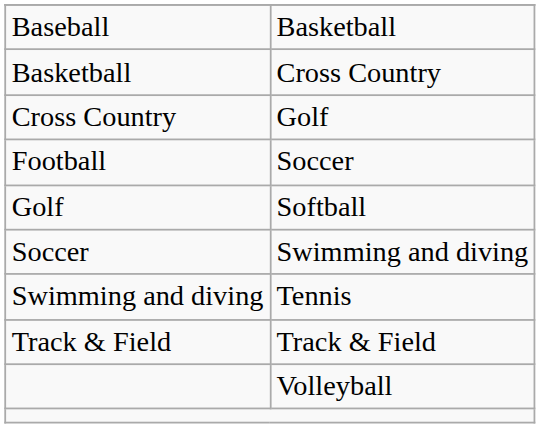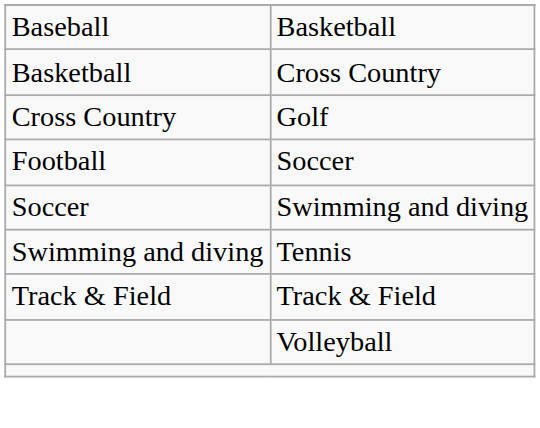- row: (321, 206)
